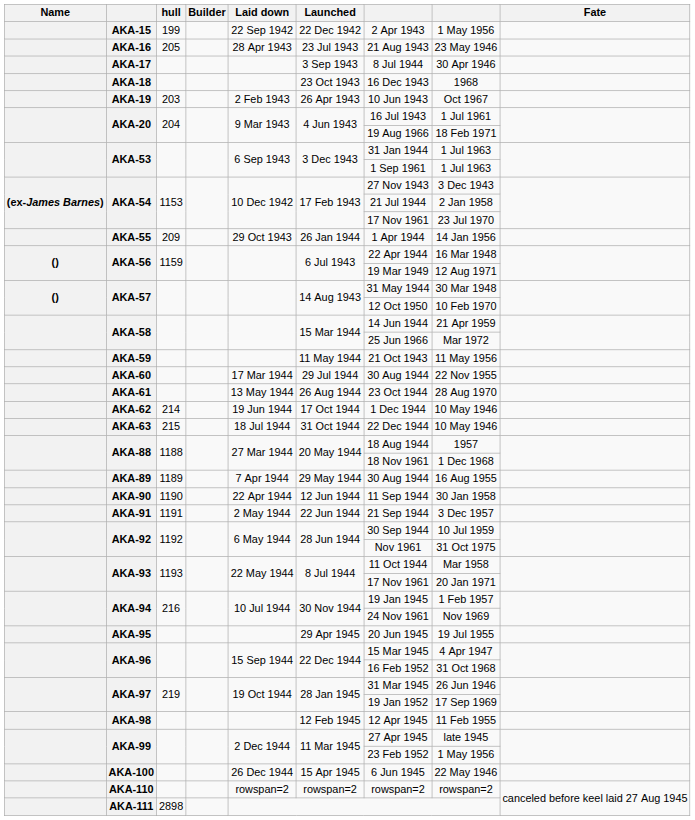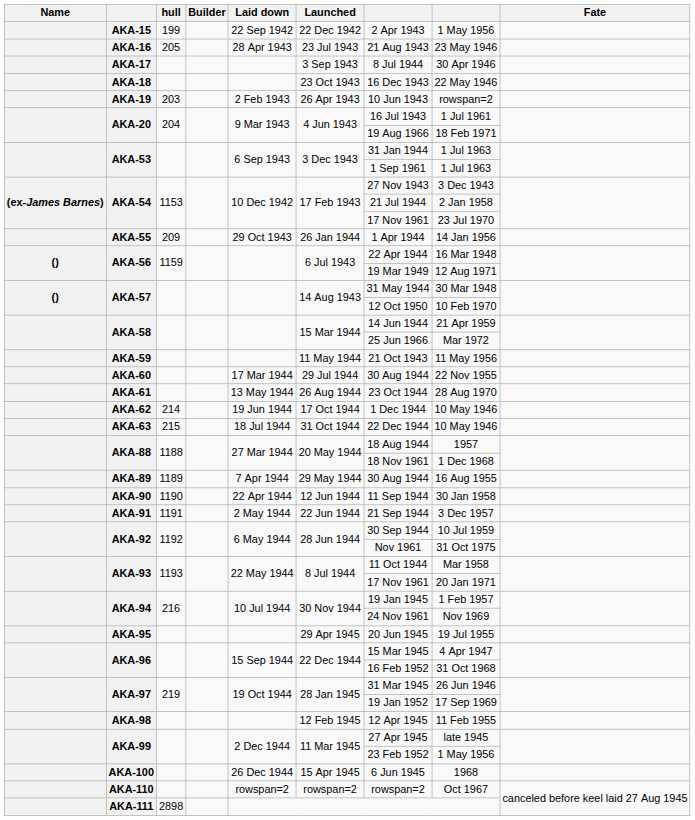(466, 82) 1968 -> (466, 82) 22 May 1946
(466, 99) Oct 1967 -> (466, 99) rowspan=2
(466, 772) 22 May 1946 -> (466, 772) 1968
(466, 789) rowspan=2 -> (466, 789) Oct 1967
